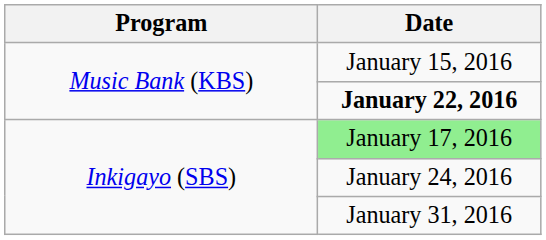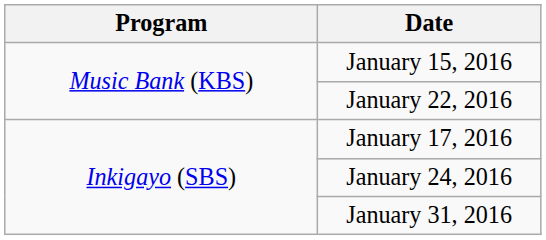(429, 100) bold -> (429, 100) normal
(429, 138) lightgreen background -> (429, 138) no background
